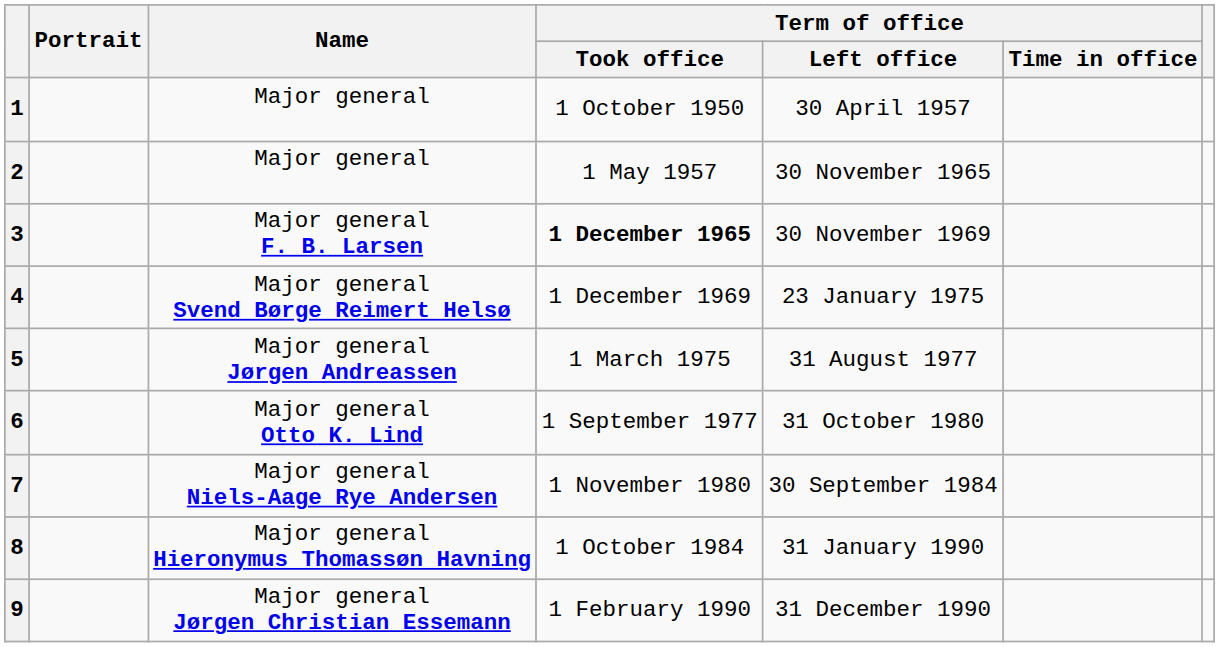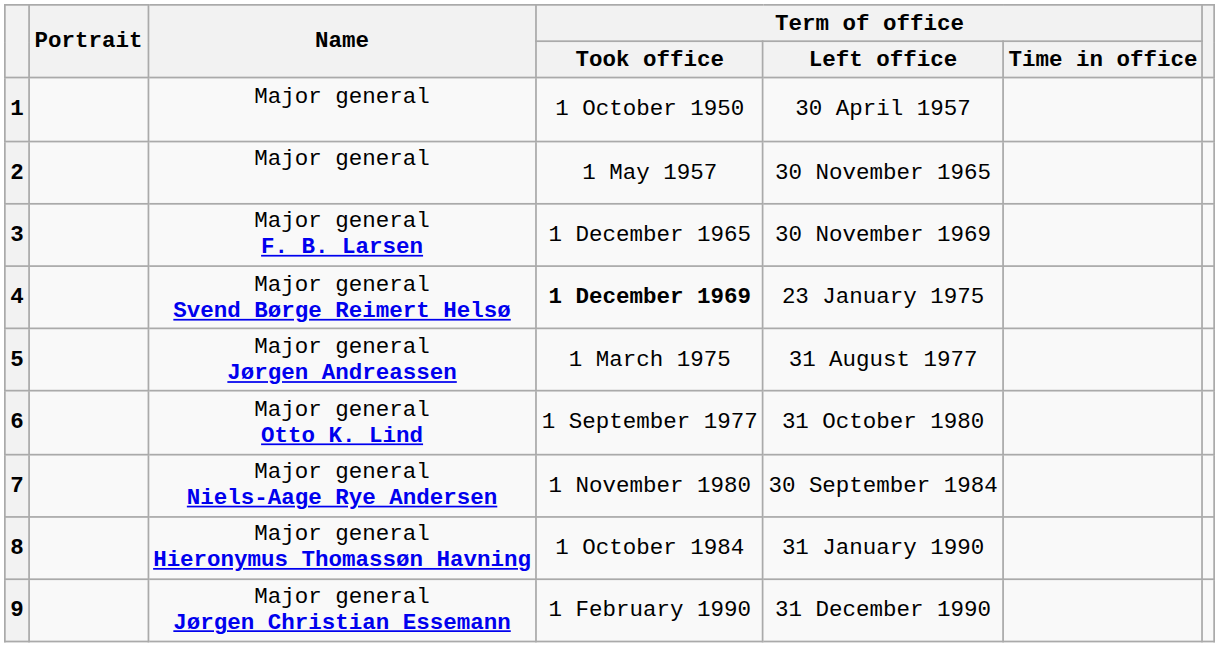(650, 235) bold -> (650, 235) normal
(650, 297) normal -> (650, 297) bold
